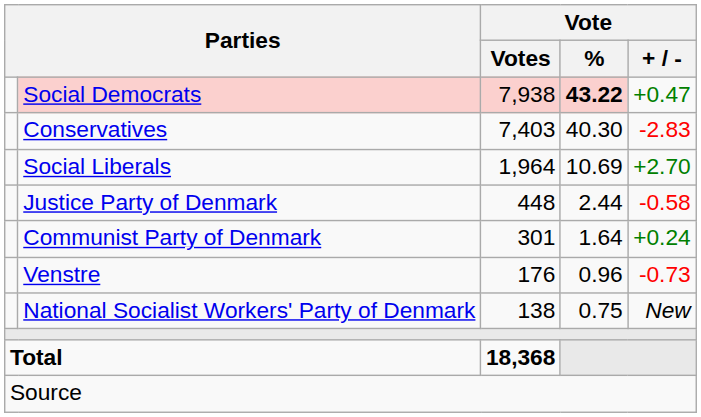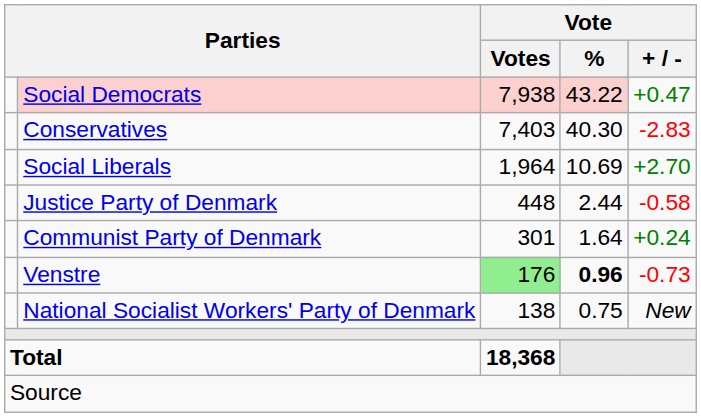(594, 94) bold -> (594, 94) normal
(536, 274) no background -> (536, 274) lightgreen background
(601, 274) normal -> (601, 274) bold
